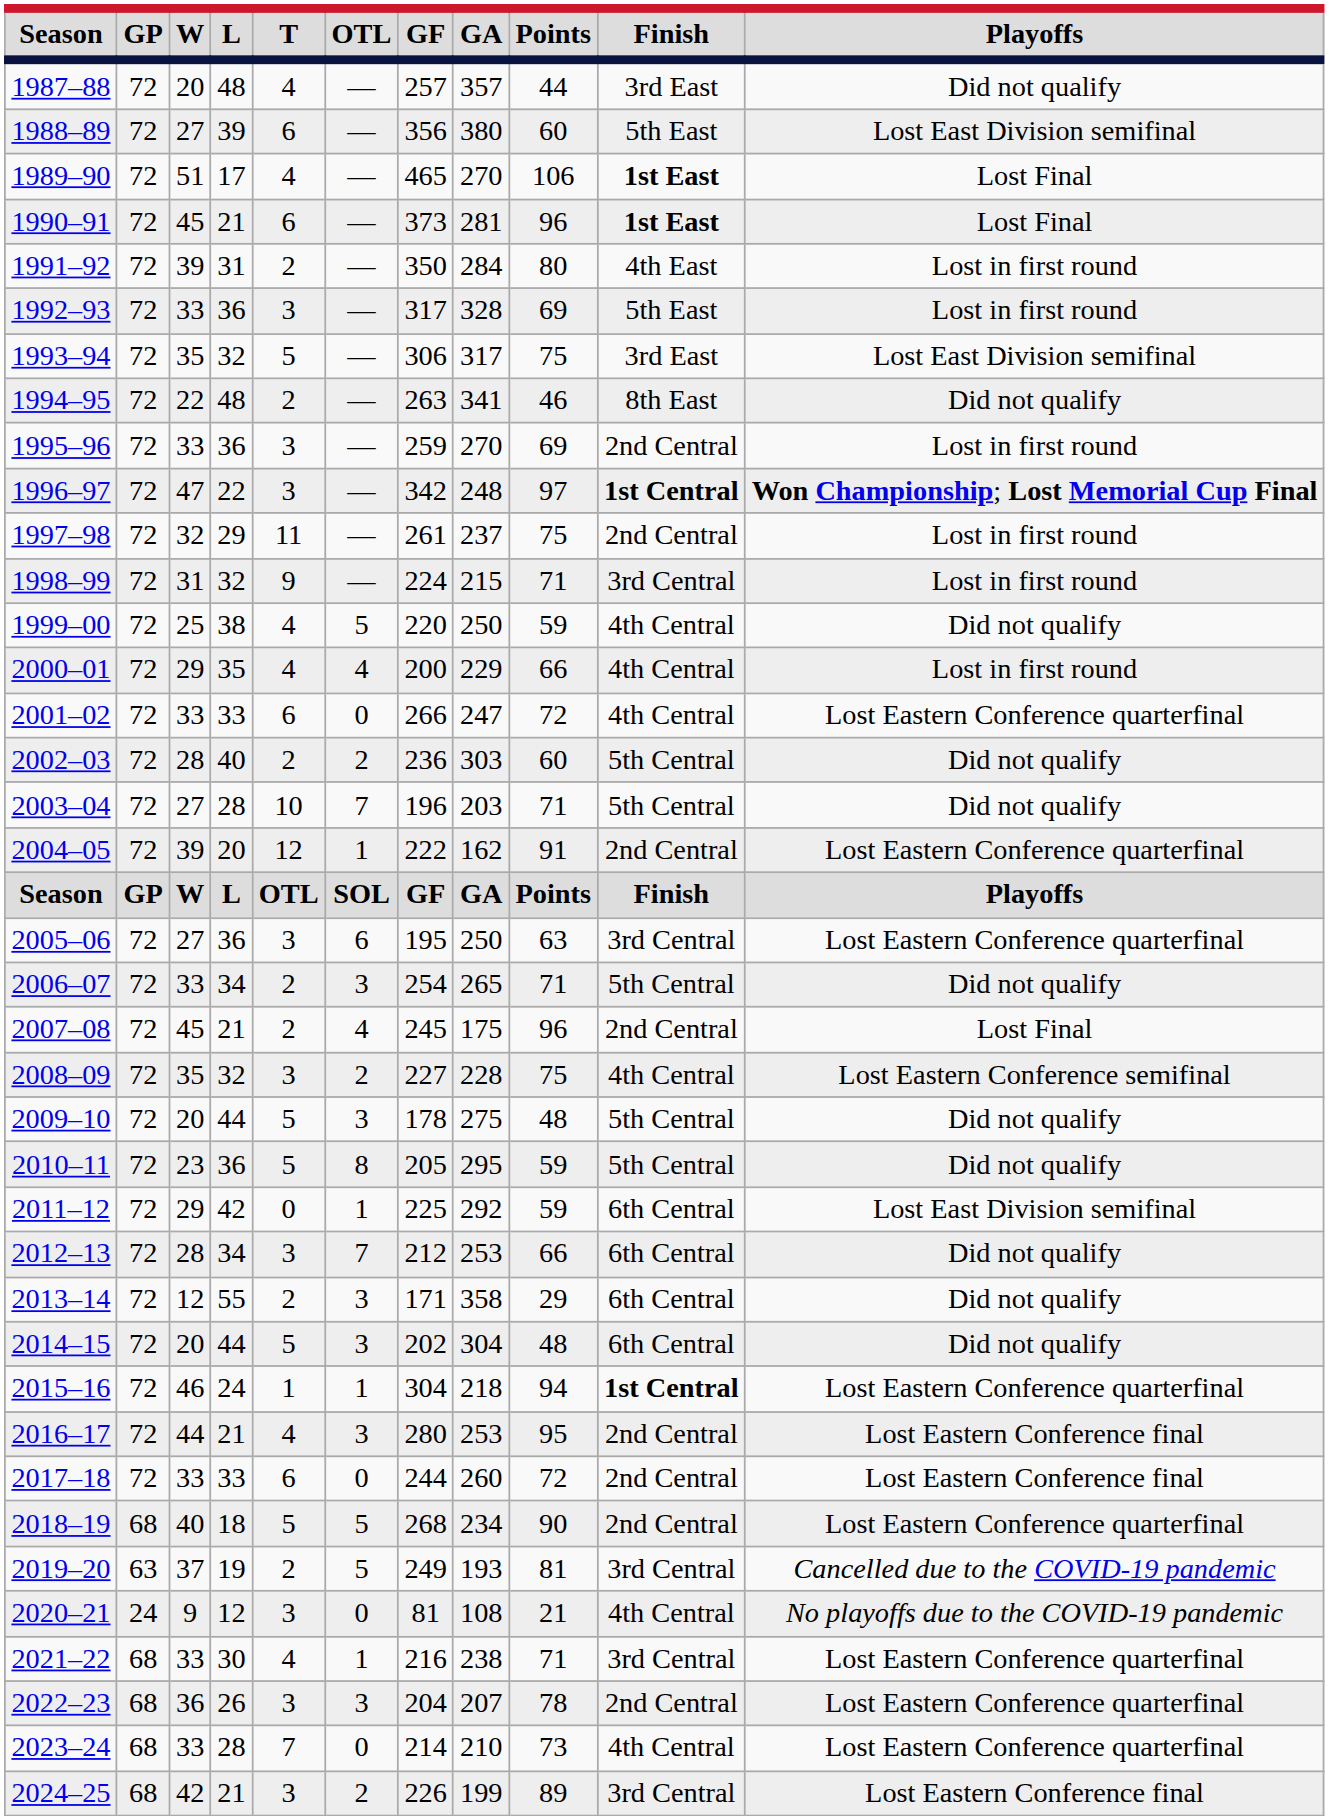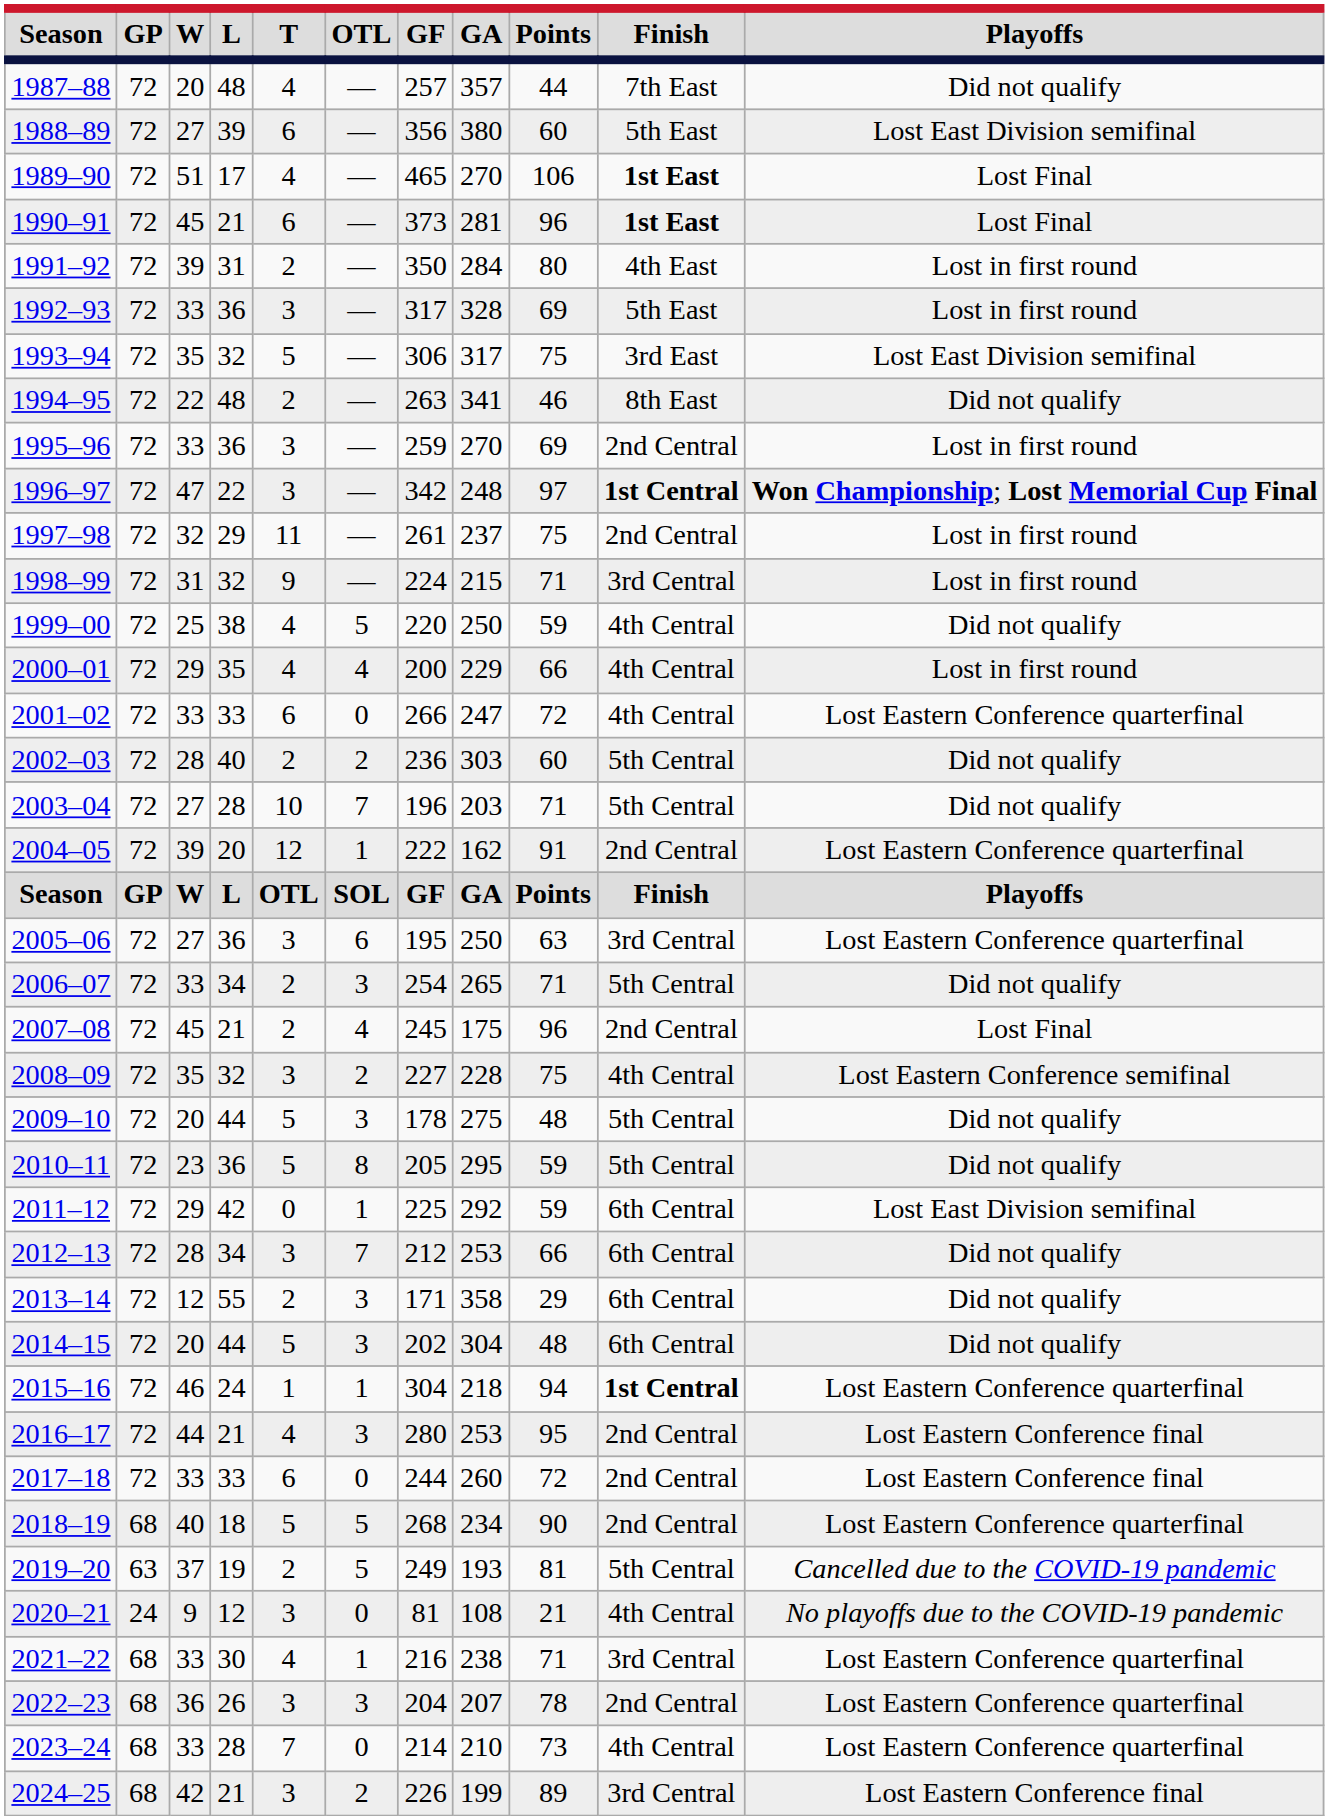(671, 86) 3rd East -> (671, 86) 7th East
(671, 1568) 3rd Central -> (671, 1568) 5th Central
